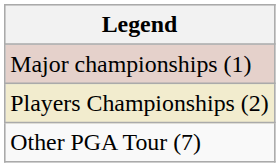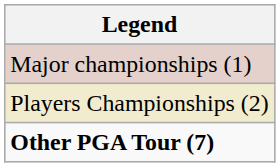(106, 142) normal -> (112, 142) bold
